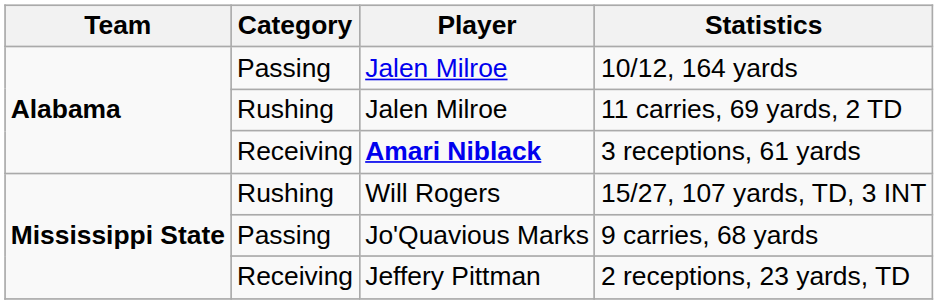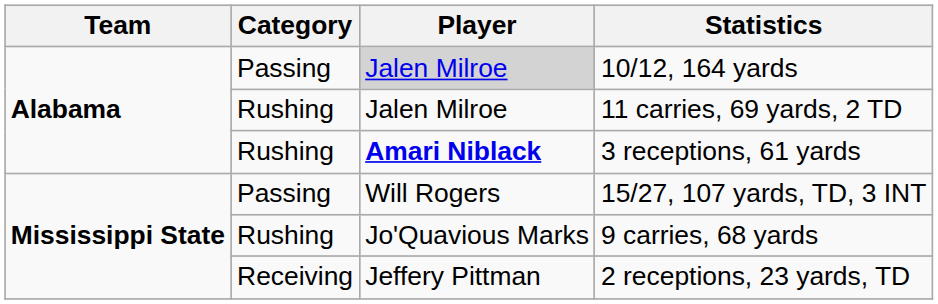(436, 67) no background -> (436, 67) lightgrey background
(295, 151) Receiving -> (286, 151) Rushing
(286, 193) Rushing -> (284, 193) Passing
(284, 235) Passing -> (286, 235) Rushing
